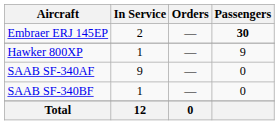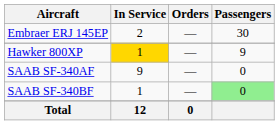(243, 33) bold -> (243, 33) normal
(140, 52) no background -> (140, 52) gold background
(243, 91) no background -> (243, 91) lightgreen background
